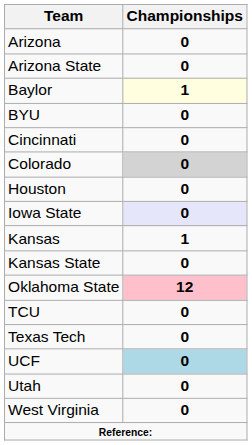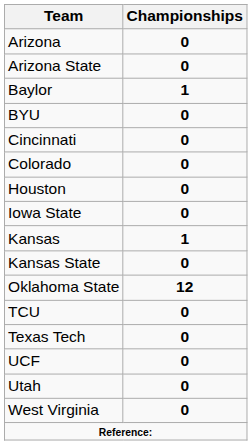(185, 90) lightyellow background -> (185, 90) no background
(185, 164) lightgrey background -> (185, 164) no background
(185, 213) lavender background -> (185, 213) no background
(185, 287) pink background -> (185, 287) no background
(185, 361) lightblue background -> (185, 361) no background
